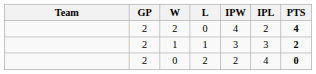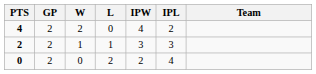columns swapped: (67, 12) <-> (296, 12)
